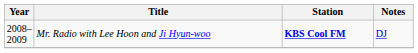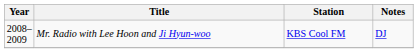(315, 34) bold -> (316, 34) normal
